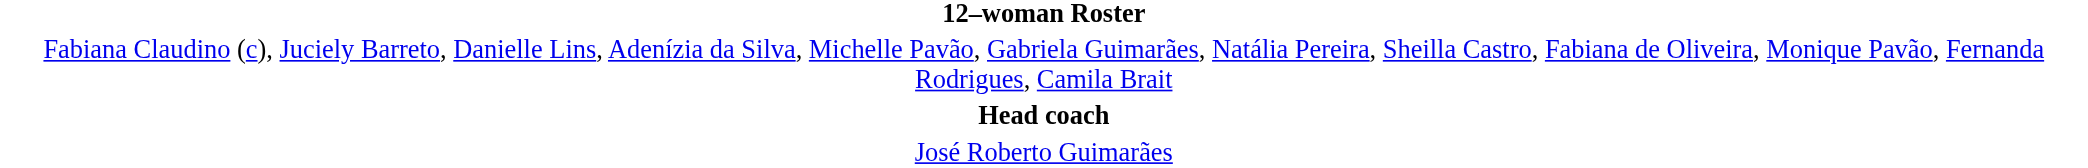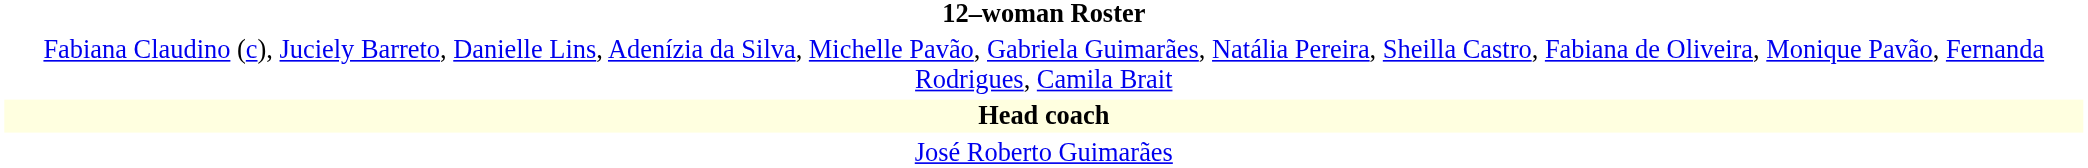(1044, 115) no background -> (1044, 115) lightyellow background
